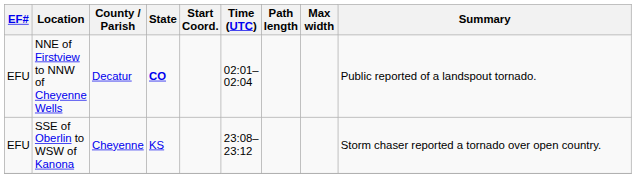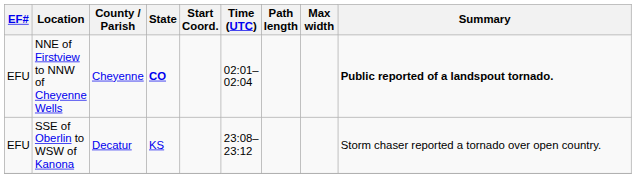(112, 76) Decatur -> (118, 76) Cheyenne
(439, 76) normal -> (447, 76) bold
(118, 145) Cheyenne -> (112, 145) Decatur
